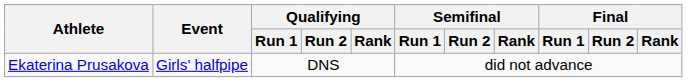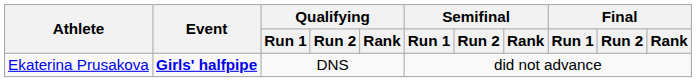(202, 65) normal -> (207, 65) bold
